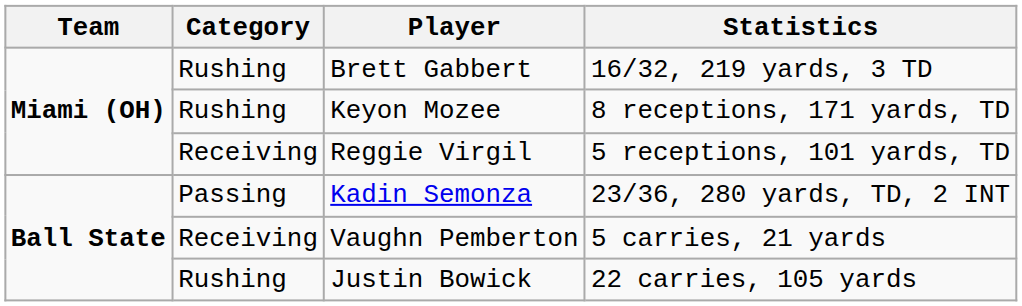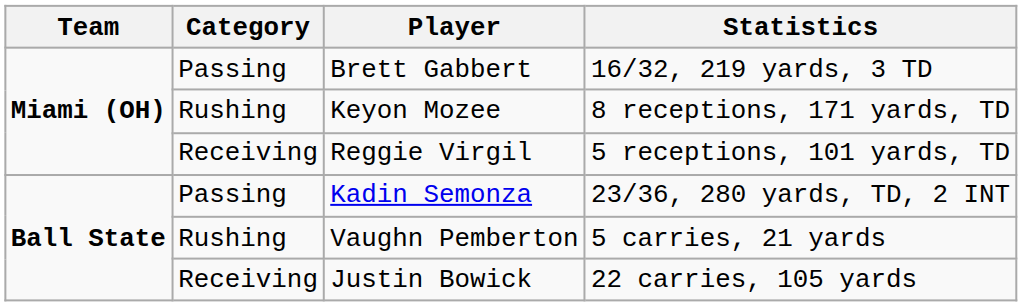(233, 69) Rushing -> (233, 69) Passing
(248, 238) Receiving -> (233, 238) Rushing
(233, 280) Rushing -> (248, 280) Receiving
